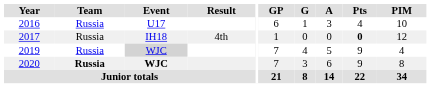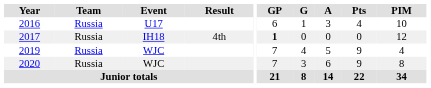(276, 37) normal -> (275, 37) bold
(360, 37) bold -> (359, 37) normal
(156, 50) lightgrey background -> (154, 50) no background
(90, 63) bold -> (89, 63) normal
(156, 63) bold -> (154, 63) normal
